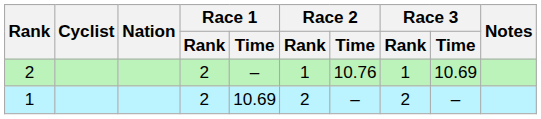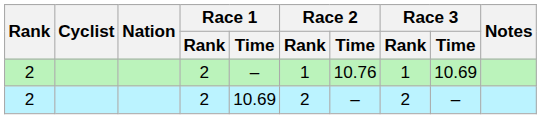(29, 99) 1 -> (29, 99) 2
